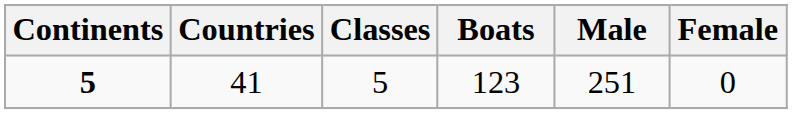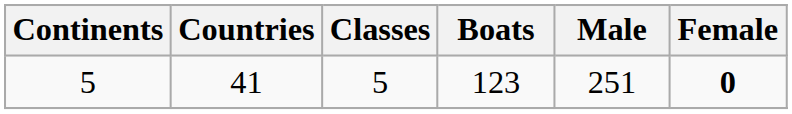(88, 81) bold -> (88, 81) normal
(728, 81) normal -> (728, 81) bold
